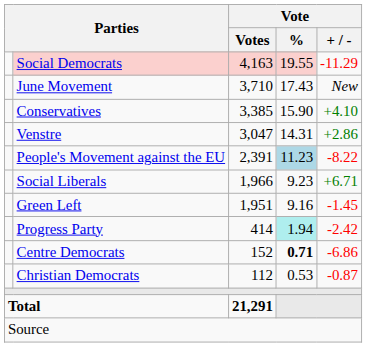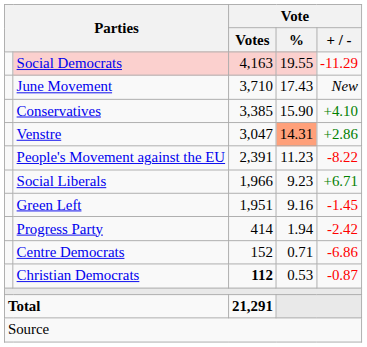(296, 134) no background -> (296, 134) lightsalmon background
(297, 157) lightblue background -> (297, 157) no background
(300, 228) paleturquoise background -> (300, 228) no background
(300, 252) bold -> (300, 252) normal
(262, 275) normal -> (262, 275) bold
